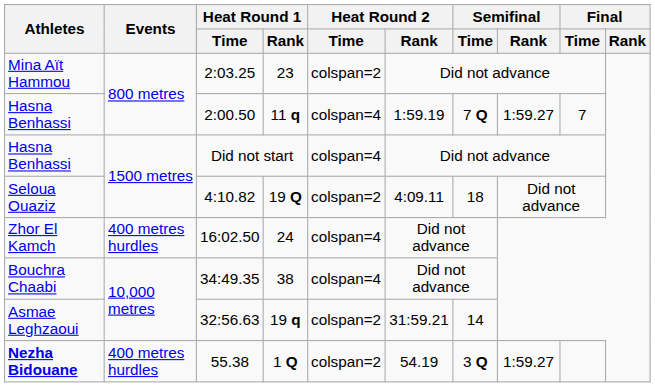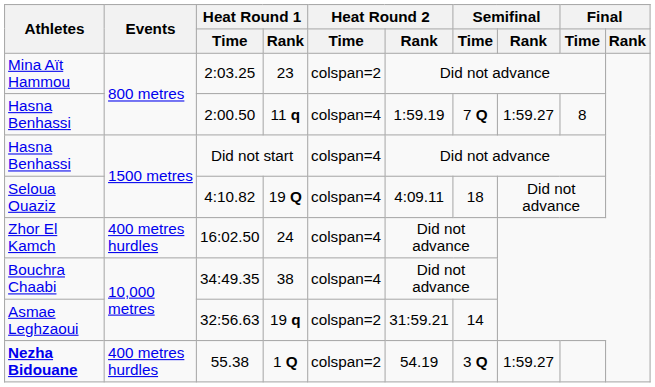(582, 115) 7 -> (582, 115) 8
(346, 197) colspan=2 -> (346, 197) colspan=4
